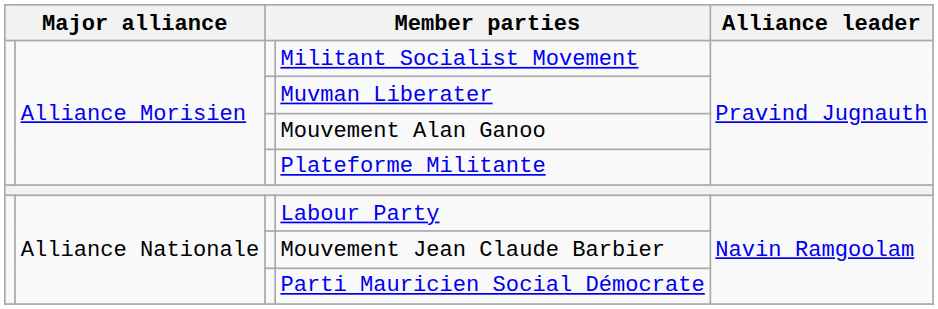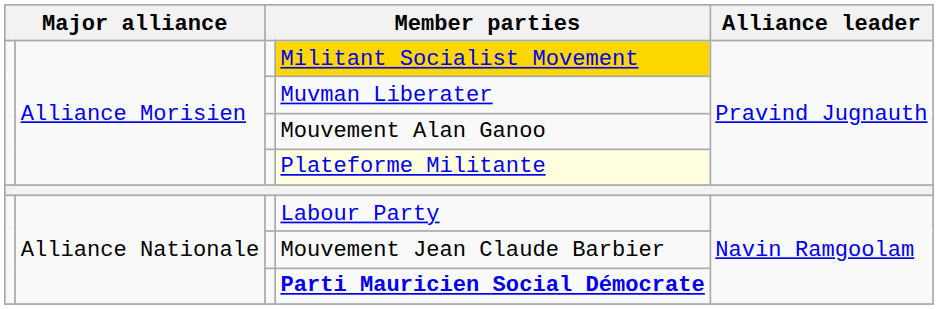(459, 59) no background -> (459, 59) gold background
(413, 167) no background -> (413, 167) lightyellow background
(493, 286) normal -> (493, 286) bold
